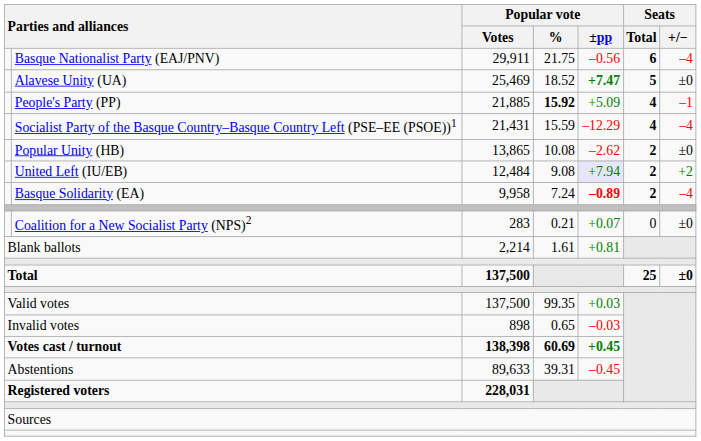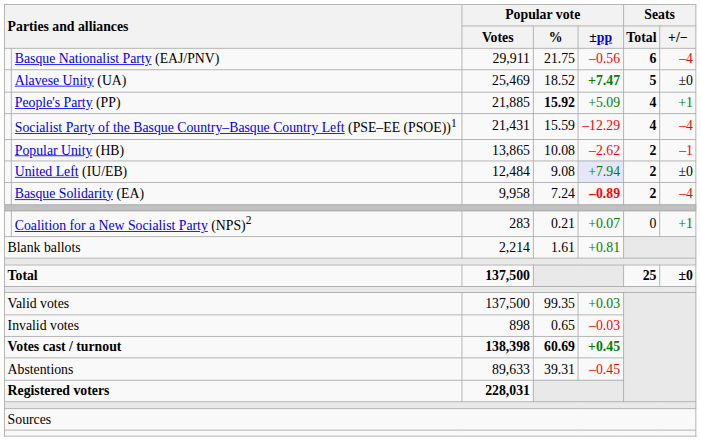(686, 102) –1 -> (686, 102) +1
(686, 150) ±0 -> (686, 150) –1
(686, 171) +2 -> (686, 171) ±0
(686, 223) ±0 -> (686, 223) +1
